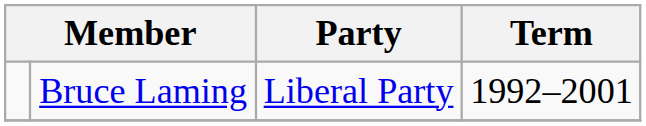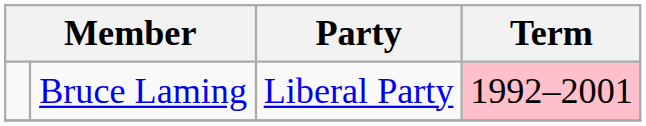(551, 90) no background -> (551, 90) pink background
